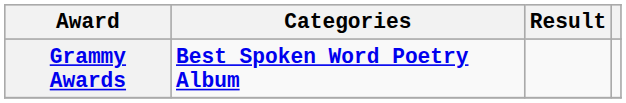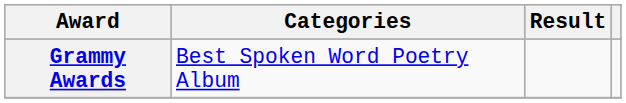(322, 69) bold -> (322, 69) normal
